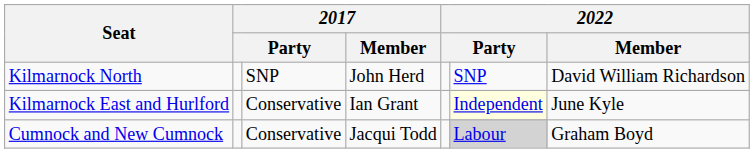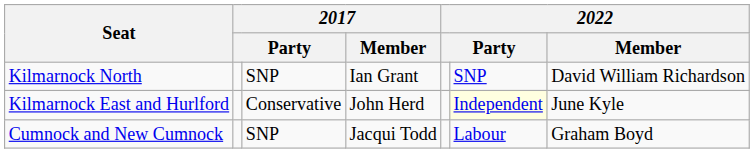(387, 76) John Herd -> (384, 76) Ian Grant
(384, 104) Ian Grant -> (387, 104) John Herd
(294, 133) Conservative -> (262, 133) SNP
(480, 133) lightgrey background -> (480, 133) no background
